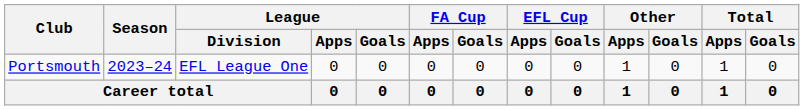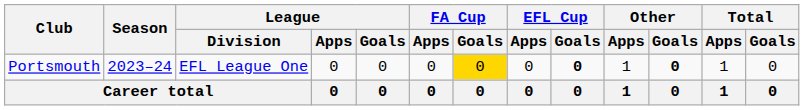(480, 67) no background -> (480, 67) gold background
(578, 67) normal -> (578, 67) bold
(675, 67) normal -> (675, 67) bold
